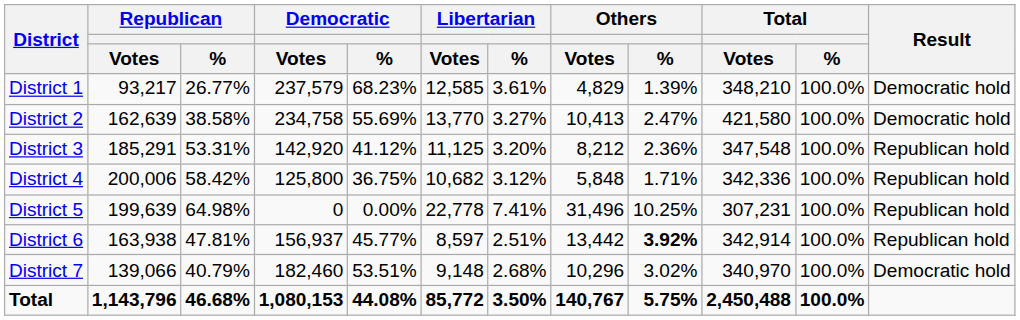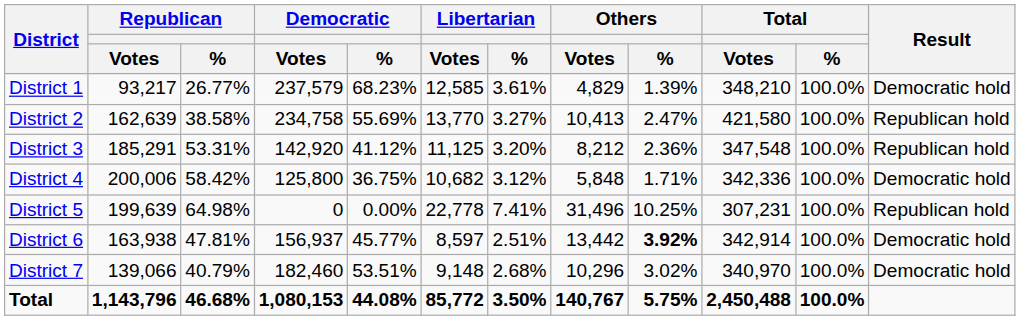(942, 118) Democratic hold -> (941, 118) Republican hold
(941, 179) Republican hold -> (942, 179) Democratic hold
(941, 239) Republican hold -> (942, 239) Democratic hold
